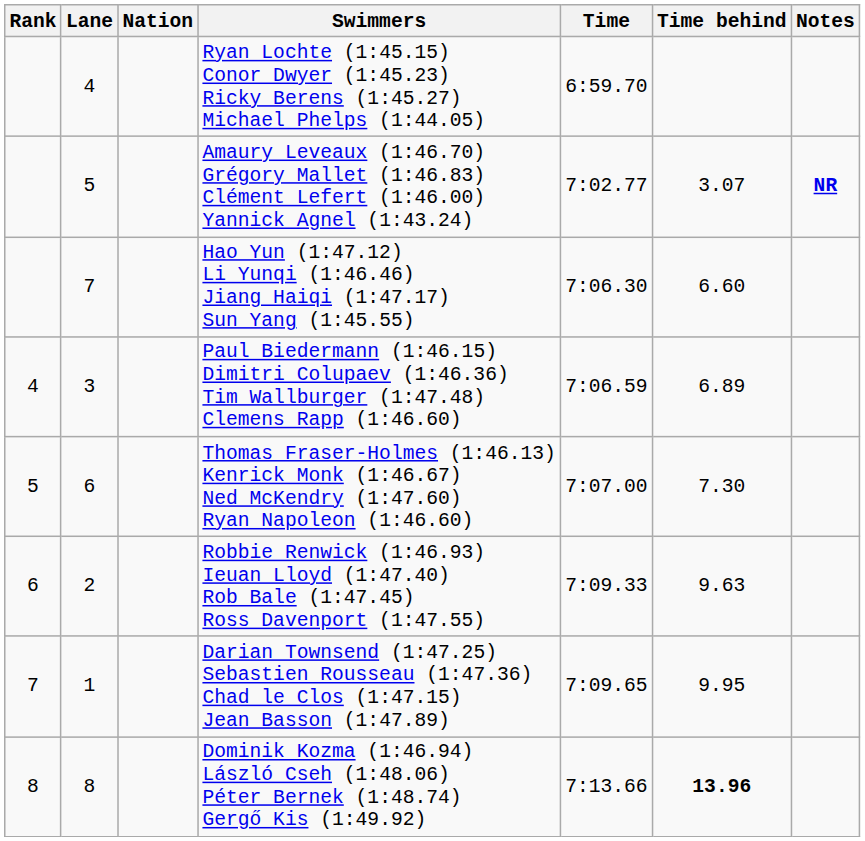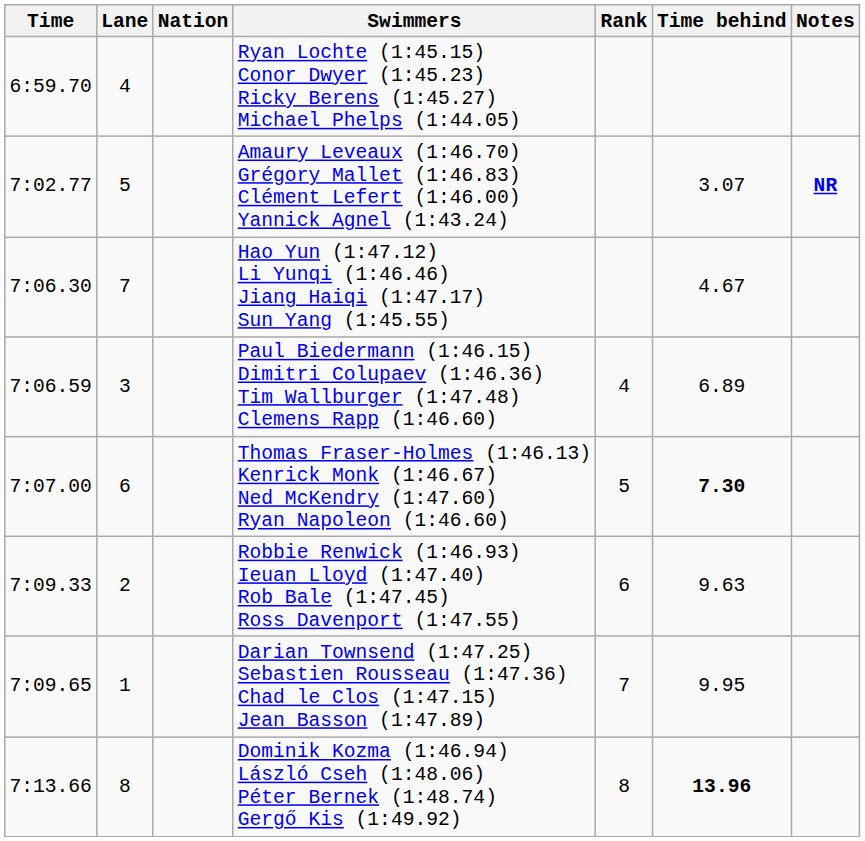columns swapped: (33, 21) <-> (606, 21)
(722, 287) 6.60 -> (722, 287) 4.67
(722, 486) normal -> (722, 486) bold
